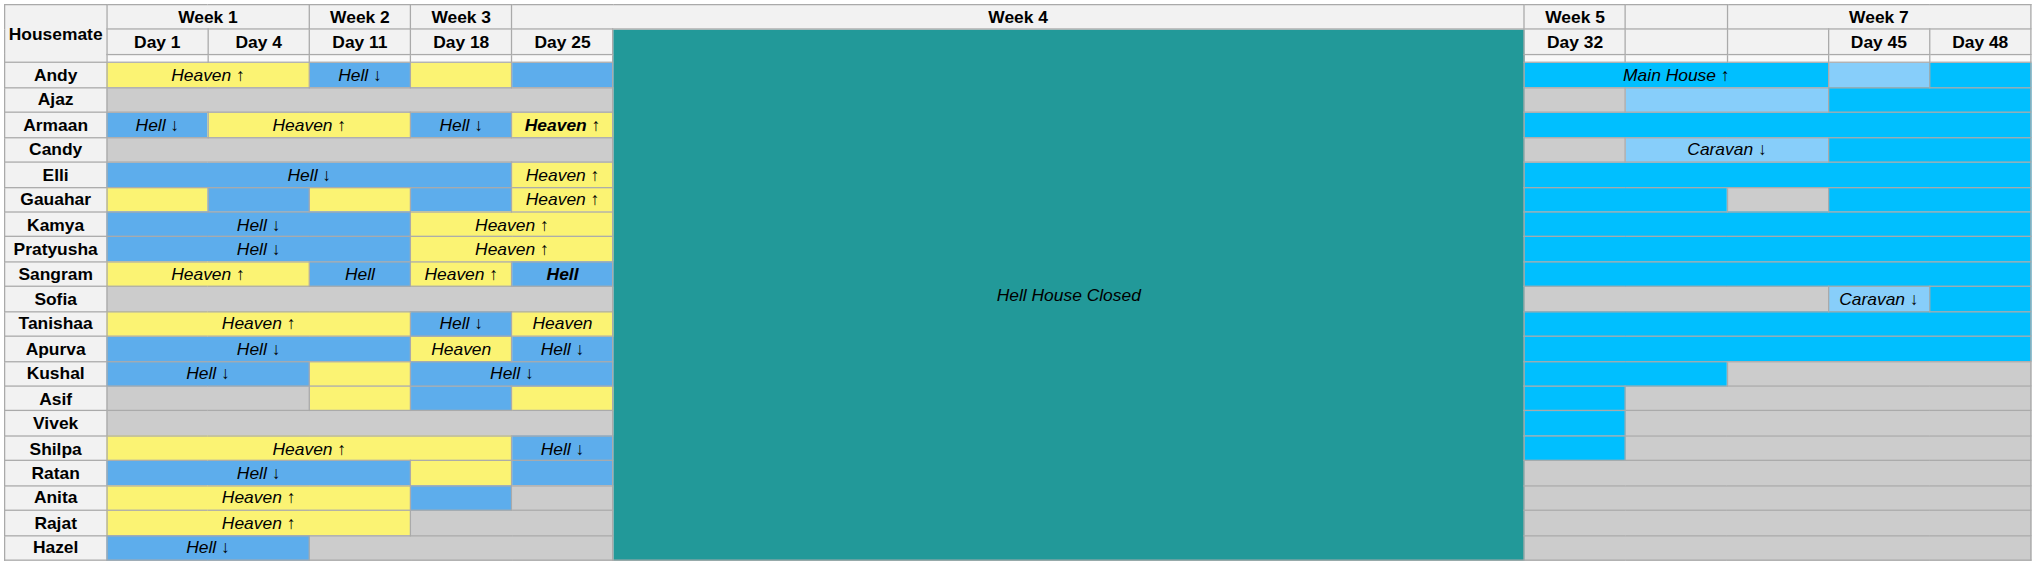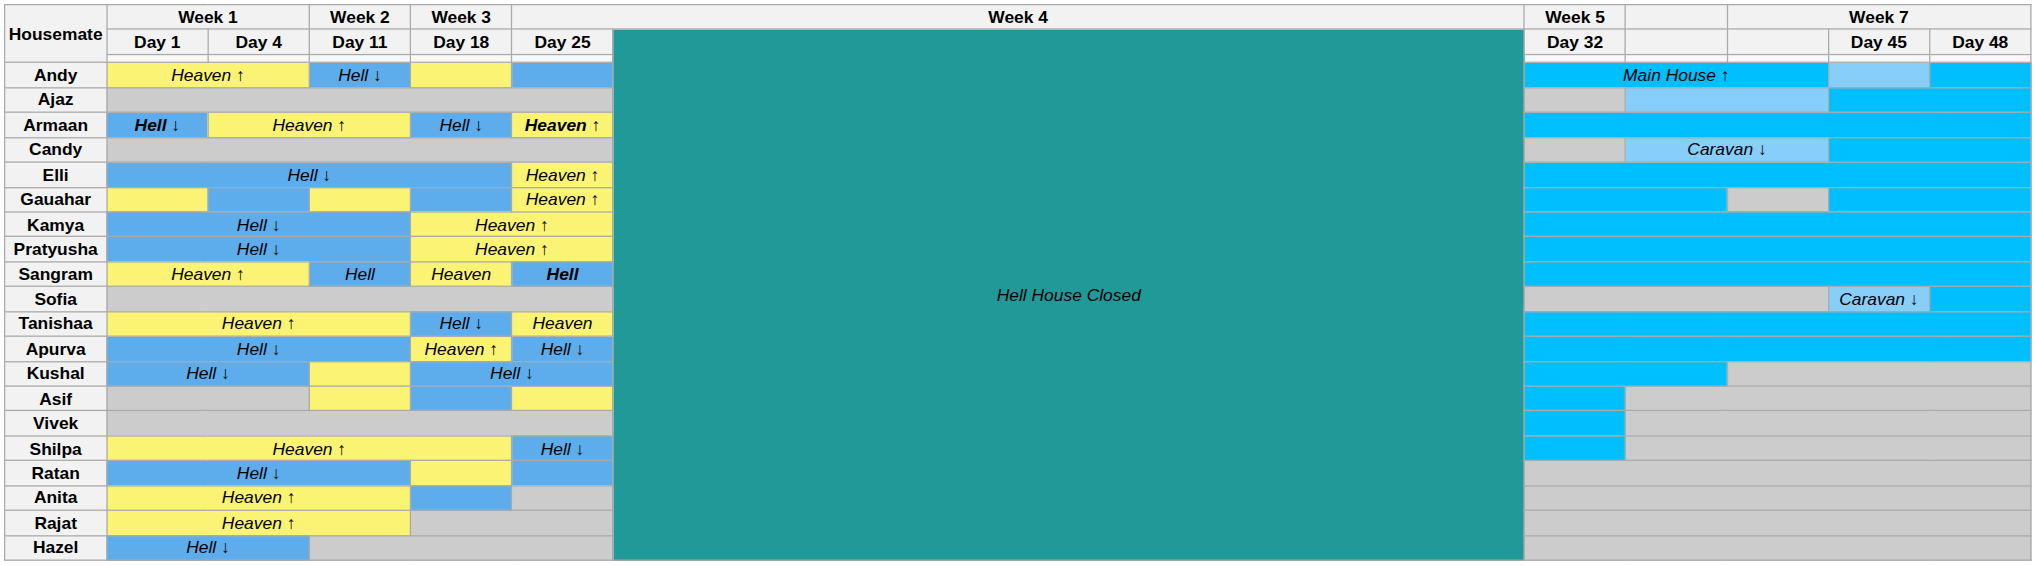(157, 124) normal -> (157, 124) bold
(461, 274) Heaven ↑ -> (461, 274) Heaven
(461, 348) Heaven -> (461, 348) Heaven ↑
